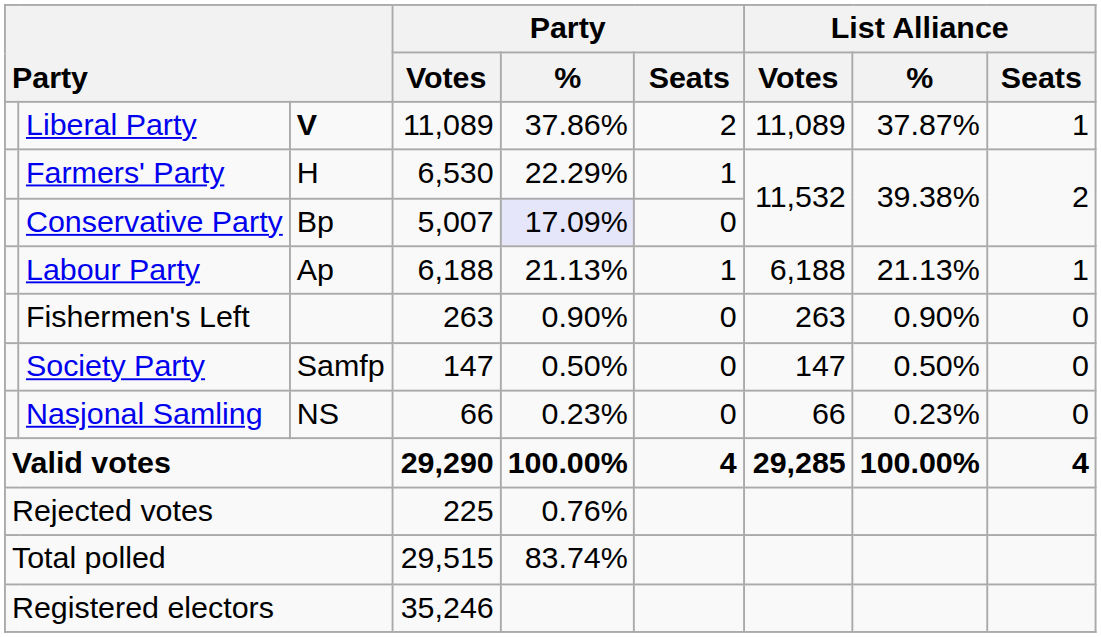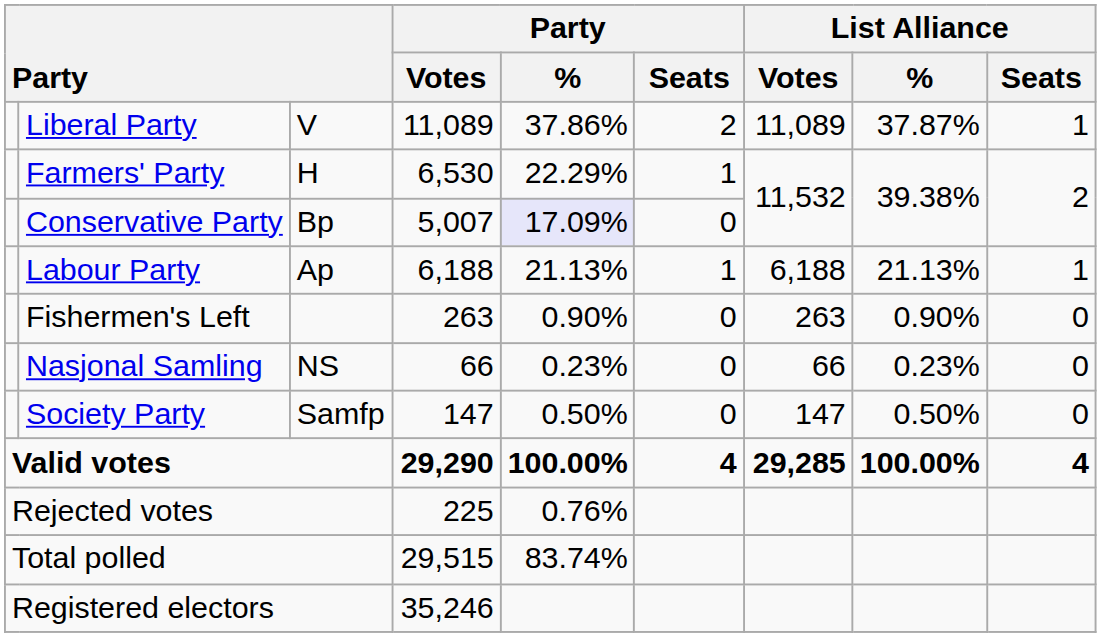(307, 125) bold -> (307, 125) normal
rows swapped: (116, 366) <-> (144, 414)
